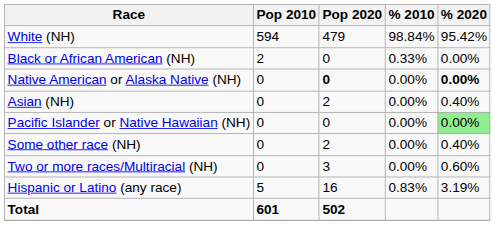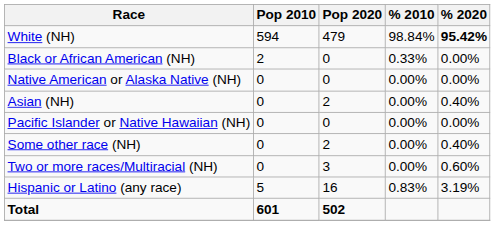(464, 36) normal -> (464, 36) bold
(326, 79) bold -> (326, 79) normal
(460, 79) bold -> (460, 79) normal
(460, 123) lightgreen background -> (460, 123) no background
